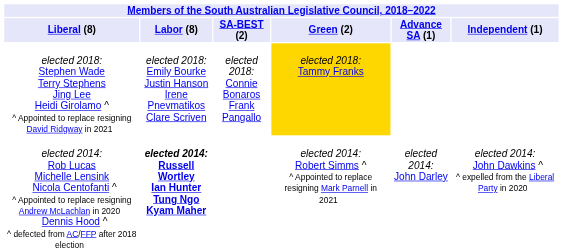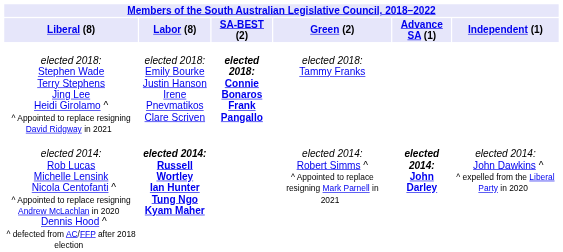(242, 89) normal -> (242, 89) bold
(331, 66) gold background -> (332, 66) no background
(421, 165) normal -> (422, 171) bold
